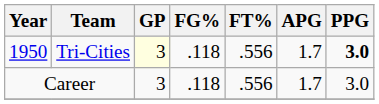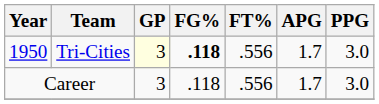(204, 52) normal -> (204, 52) bold
(357, 52) bold -> (357, 52) normal
